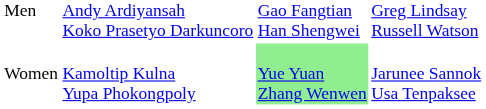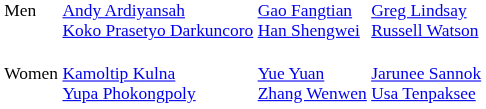(312, 83) lightgreen background -> (312, 83) no background
